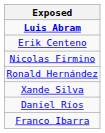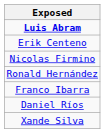(52, 89) Xande Silva -> (52, 89) Franco Ibarra
(52, 120) Franco Ibarra -> (52, 120) Xande Silva
